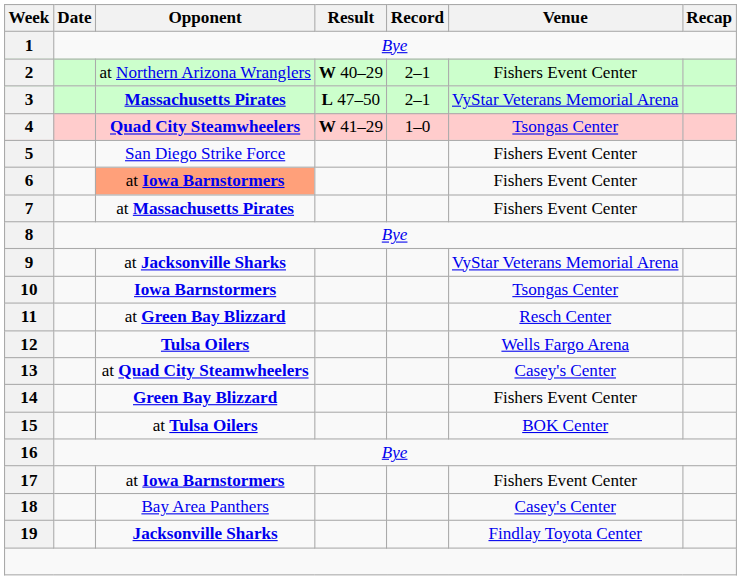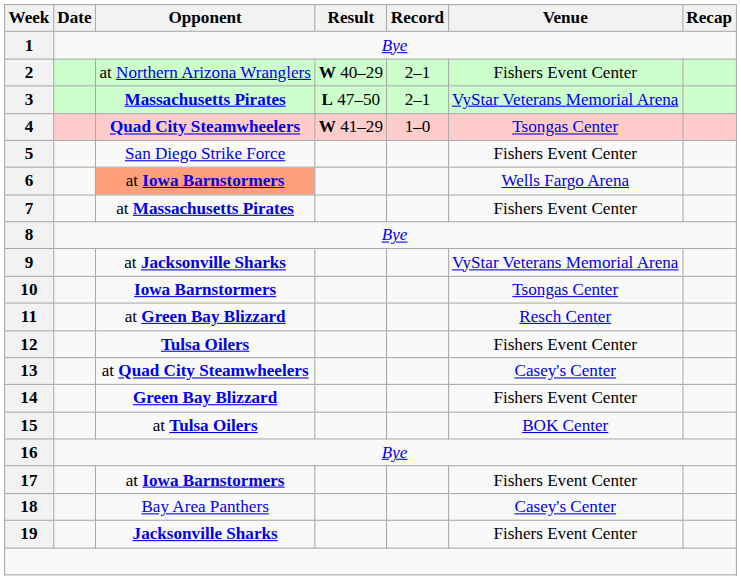(565, 180) Fishers Event Center -> (565, 180) Wells Fargo Arena
(565, 343) Wells Fargo Arena -> (565, 343) Fishers Event Center
(565, 533) Findlay Toyota Center -> (565, 533) Fishers Event Center
